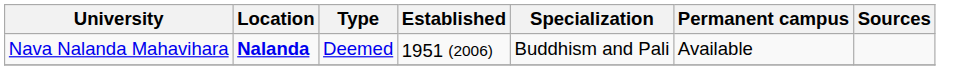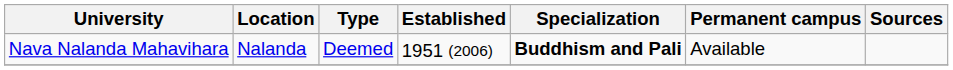(273, 49) bold -> (272, 49) normal
(592, 49) normal -> (598, 49) bold
